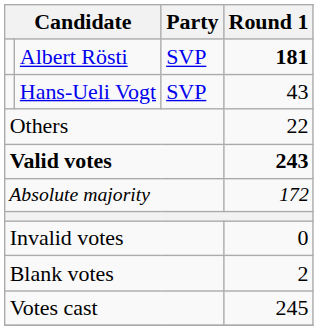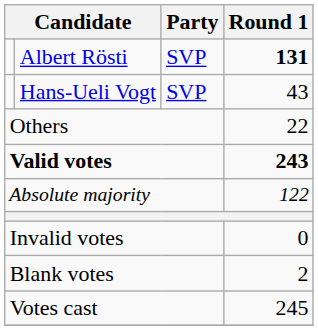(292, 56) 181 -> (292, 56) 131
(294, 194) 172 -> (294, 194) 122
